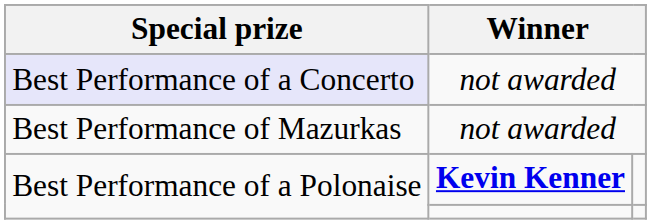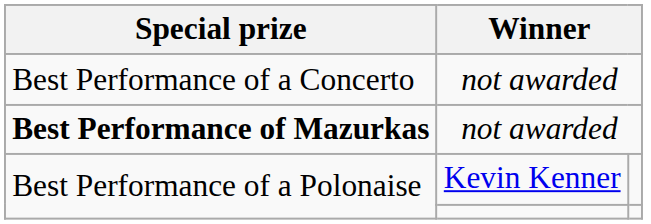(213, 79) lavender background -> (213, 79) no background
(207, 128) normal -> (221, 128) bold
(530, 178) bold -> (532, 178) normal
